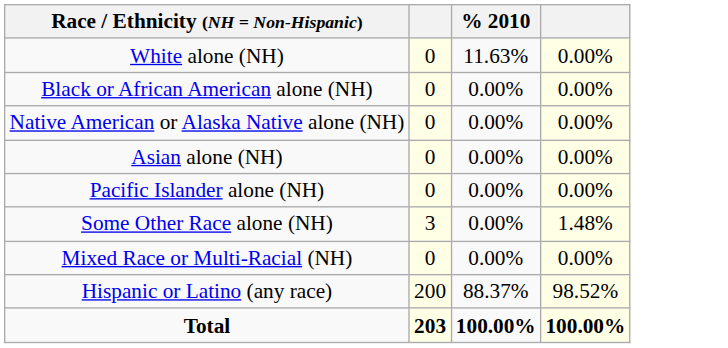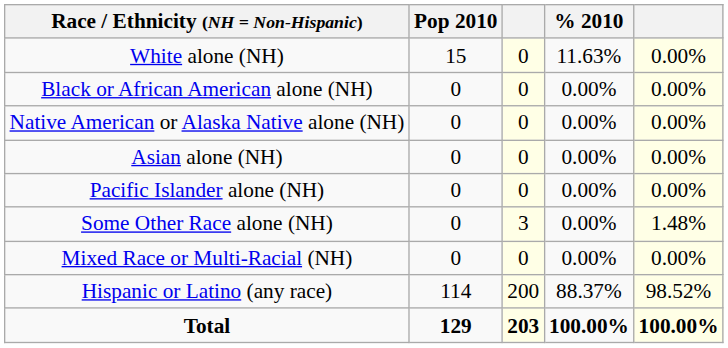+ column: (456, 21)
